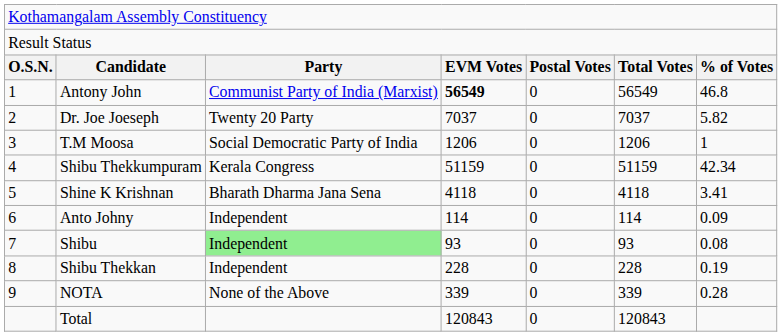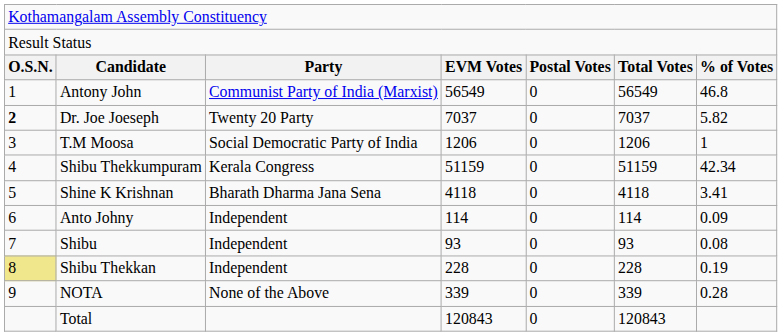(465, 92) bold -> (465, 92) normal
(12, 117) normal -> (12, 117) bold
(248, 243) lightgreen background -> (248, 243) no background
(12, 268) no background -> (12, 268) khaki background
